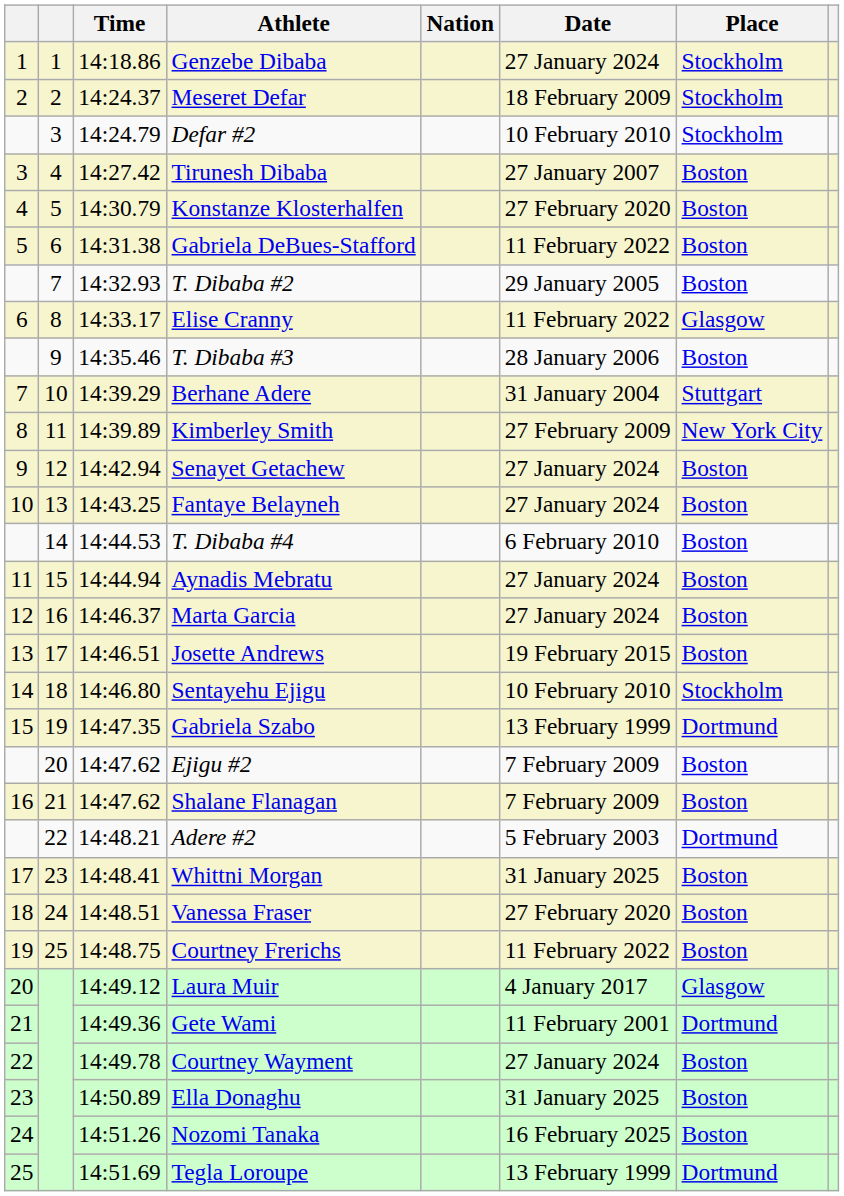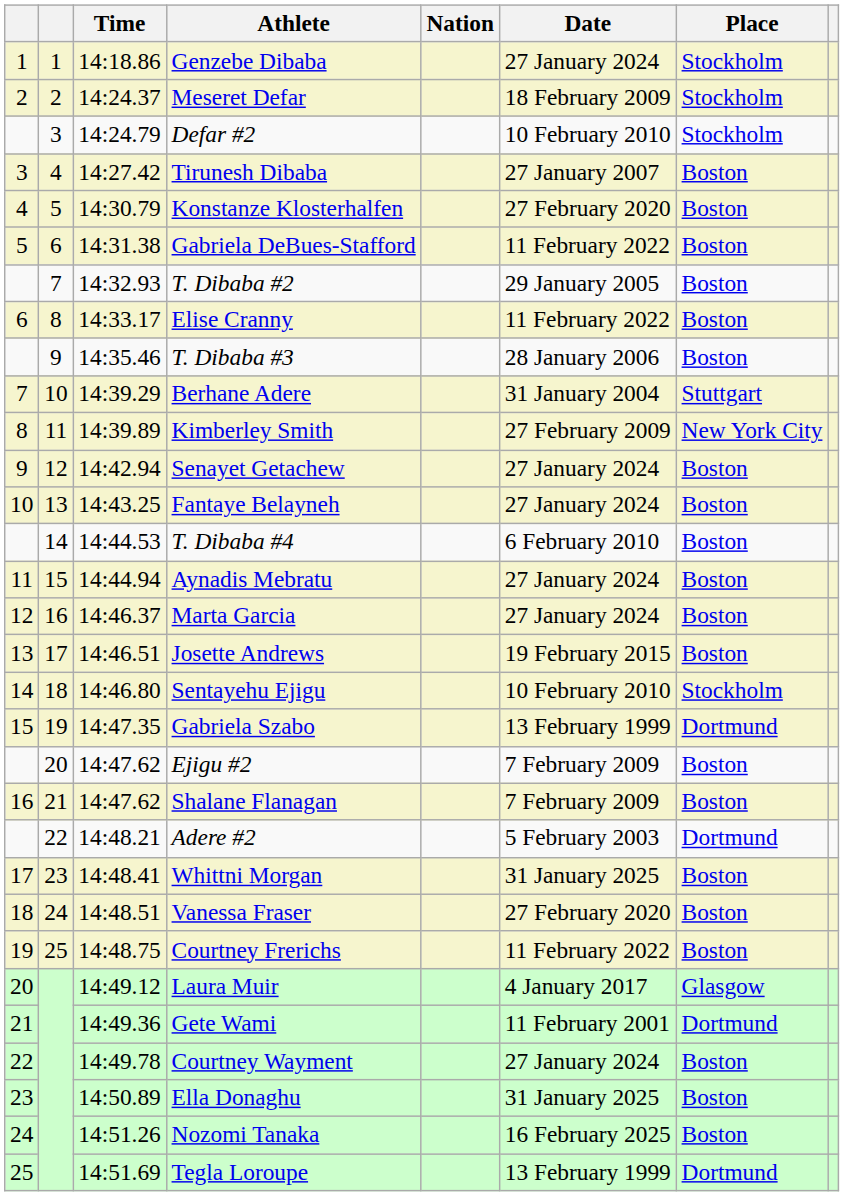(723, 319) Glasgow -> (715, 319) Boston
